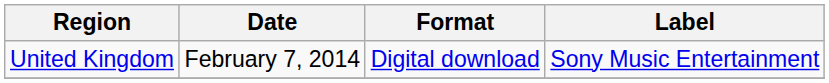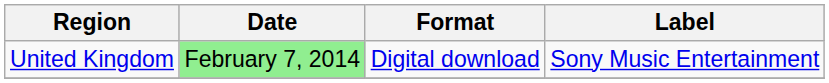(272, 59) no background -> (272, 59) lightgreen background
